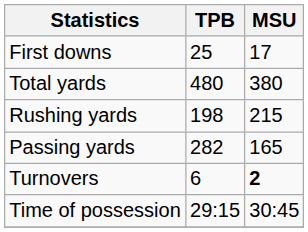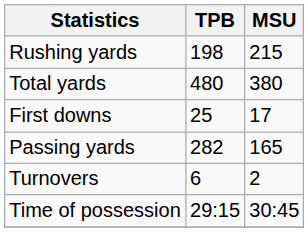rows swapped: (60, 52) <-> (73, 115)
(255, 178) bold -> (255, 178) normal
